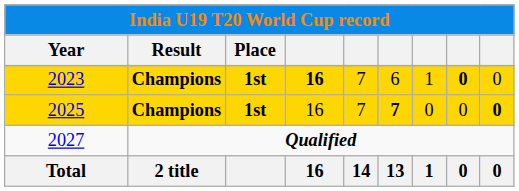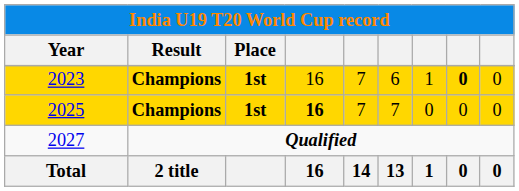(315, 80) bold -> (315, 80) normal
(315, 110) normal -> (315, 110) bold
(395, 110) bold -> (395, 110) normal
(497, 110) bold -> (497, 110) normal
